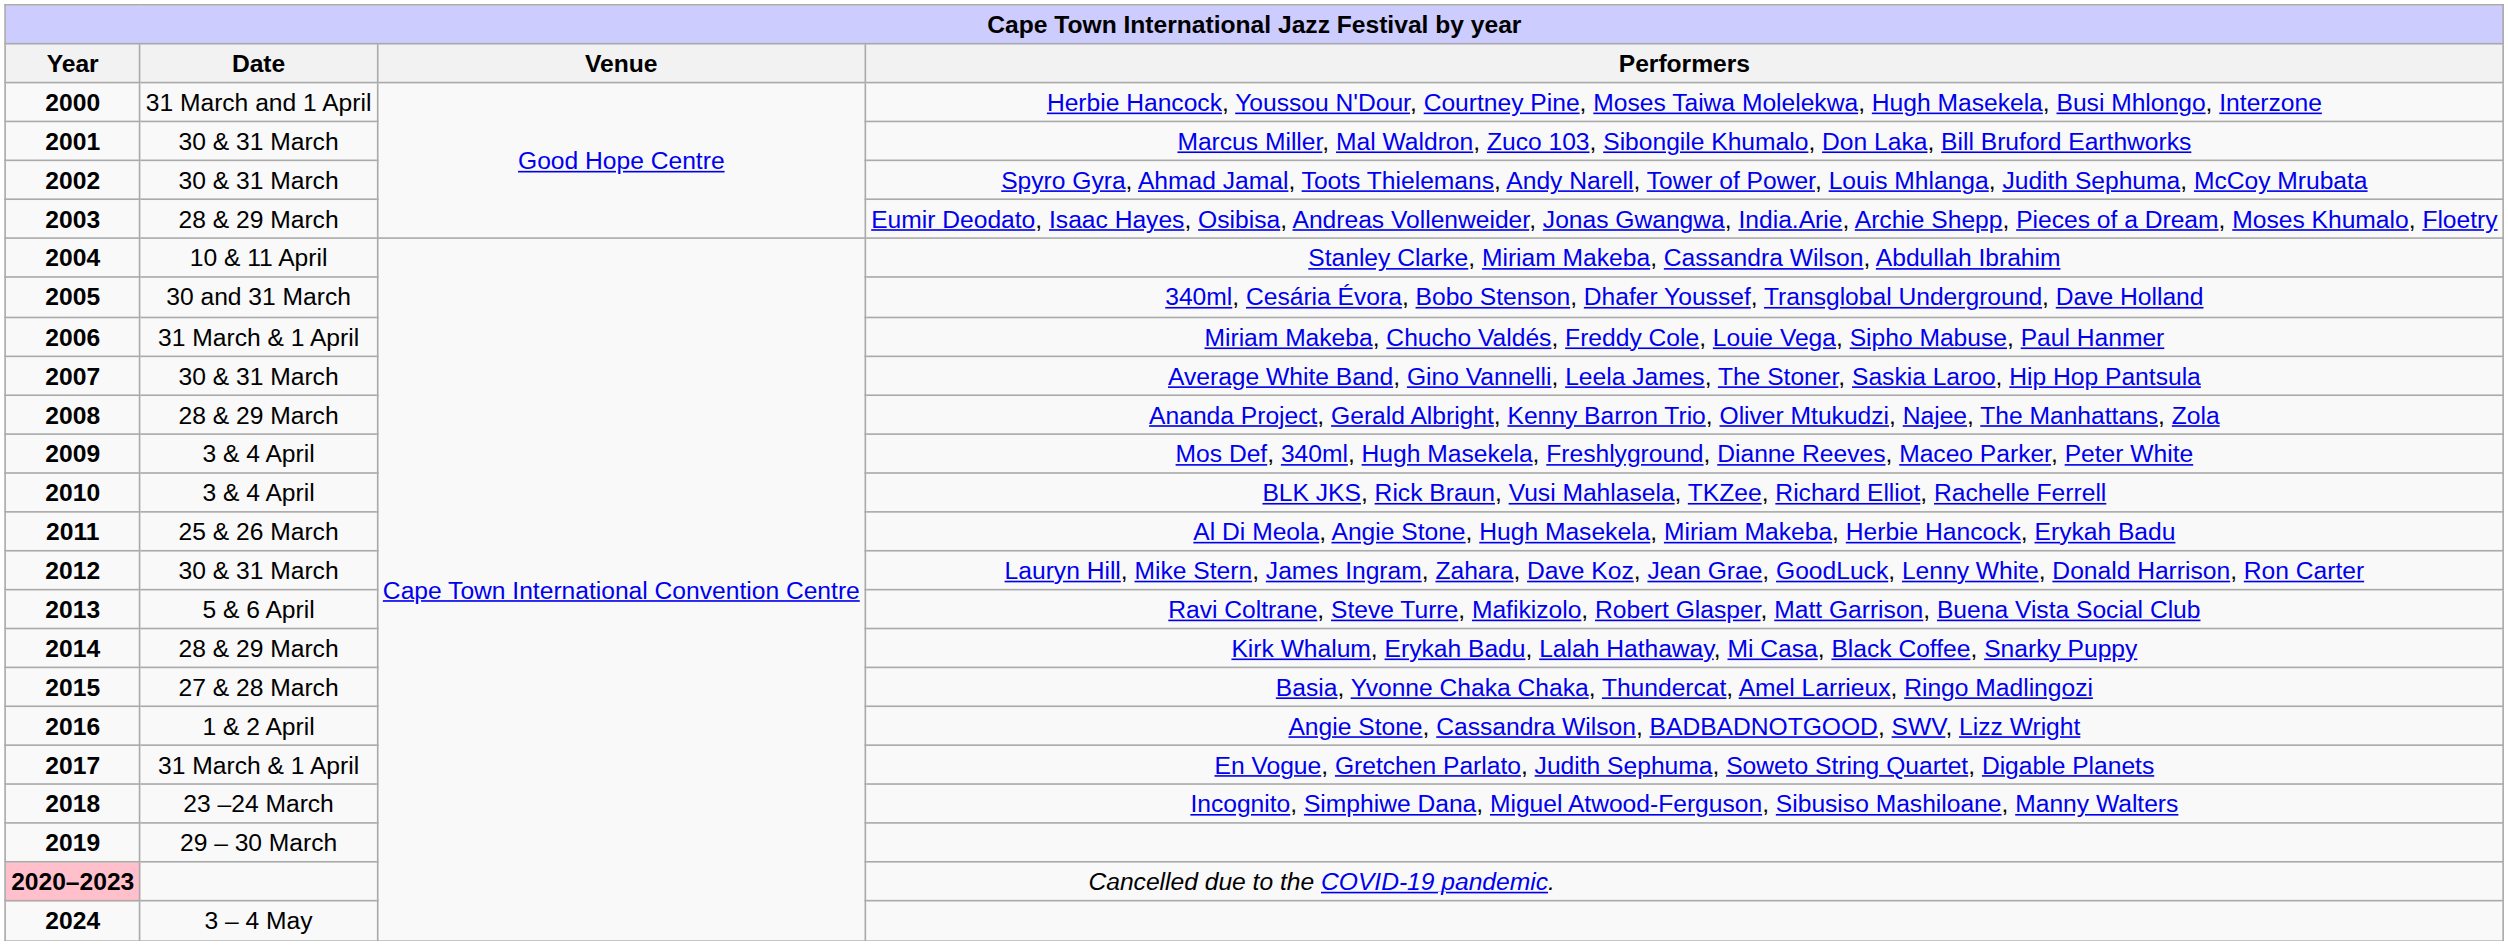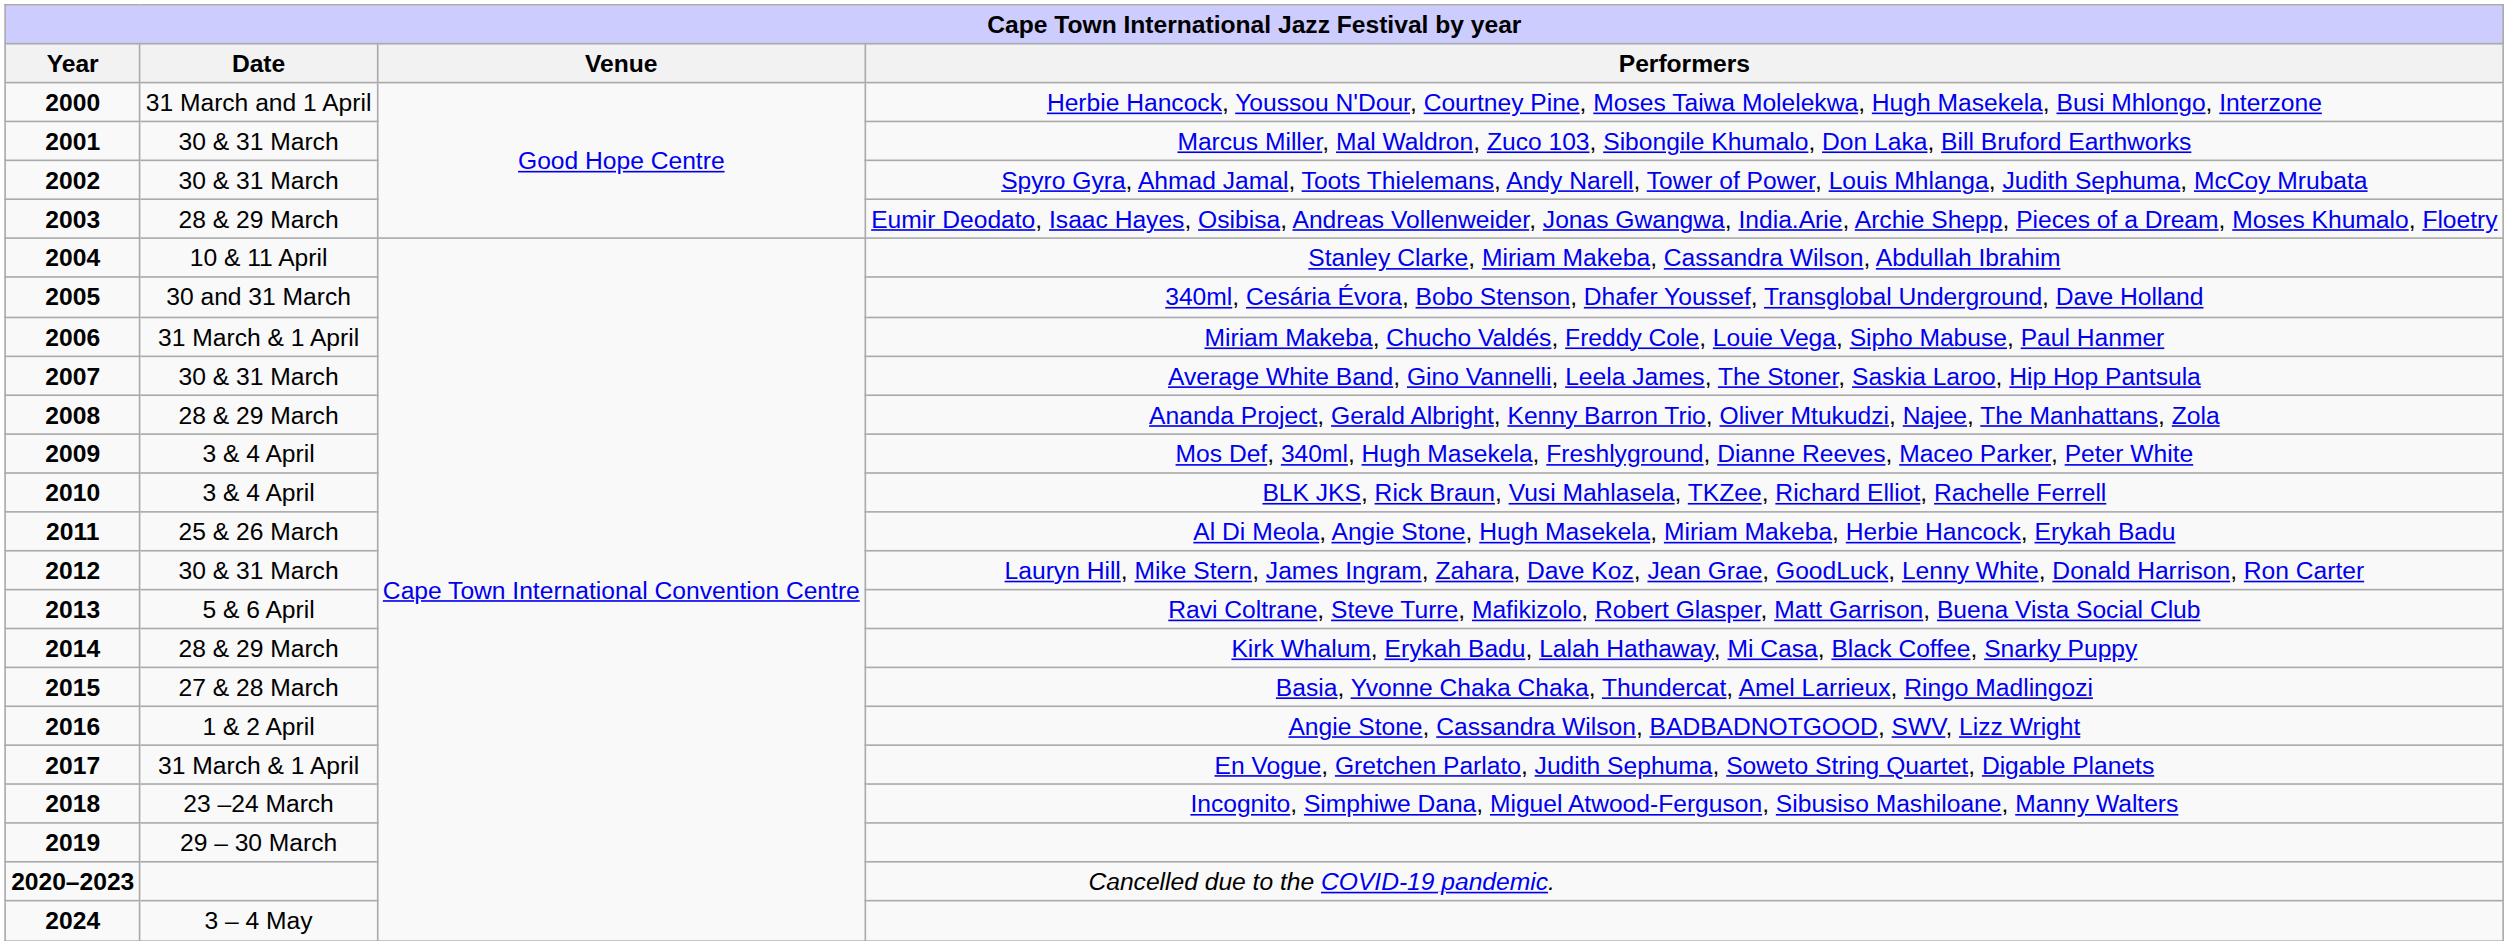(73, 882) pink background -> (73, 882) no background
